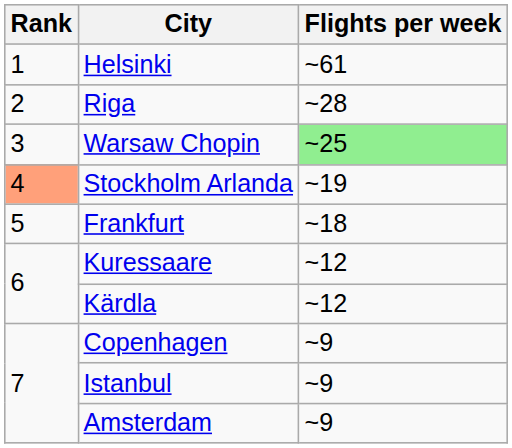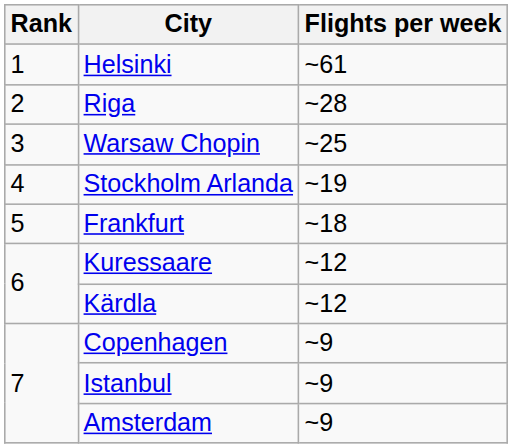(326, 143) lightgreen background -> (326, 143) no background
(18, 183) lightsalmon background -> (18, 183) no background
